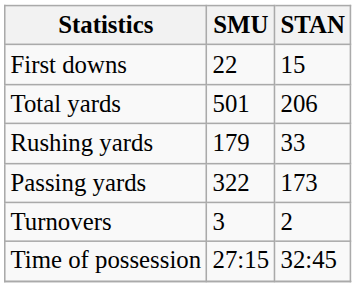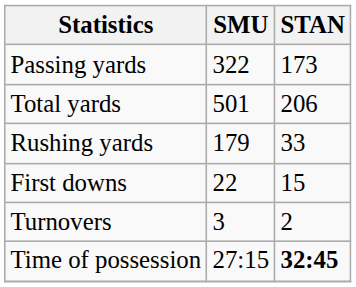rows swapped: (69, 64) <-> (78, 182)
(309, 260) normal -> (309, 260) bold
